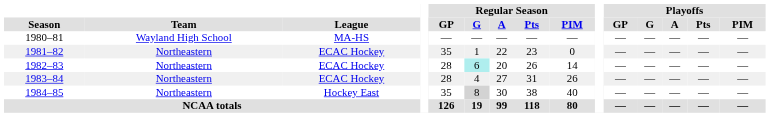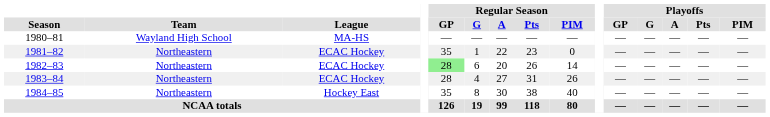(446, 65) no background -> (446, 65) lightgreen background
(477, 65) paleturquoise background -> (477, 65) no background
(477, 92) lightgrey background -> (477, 92) no background
